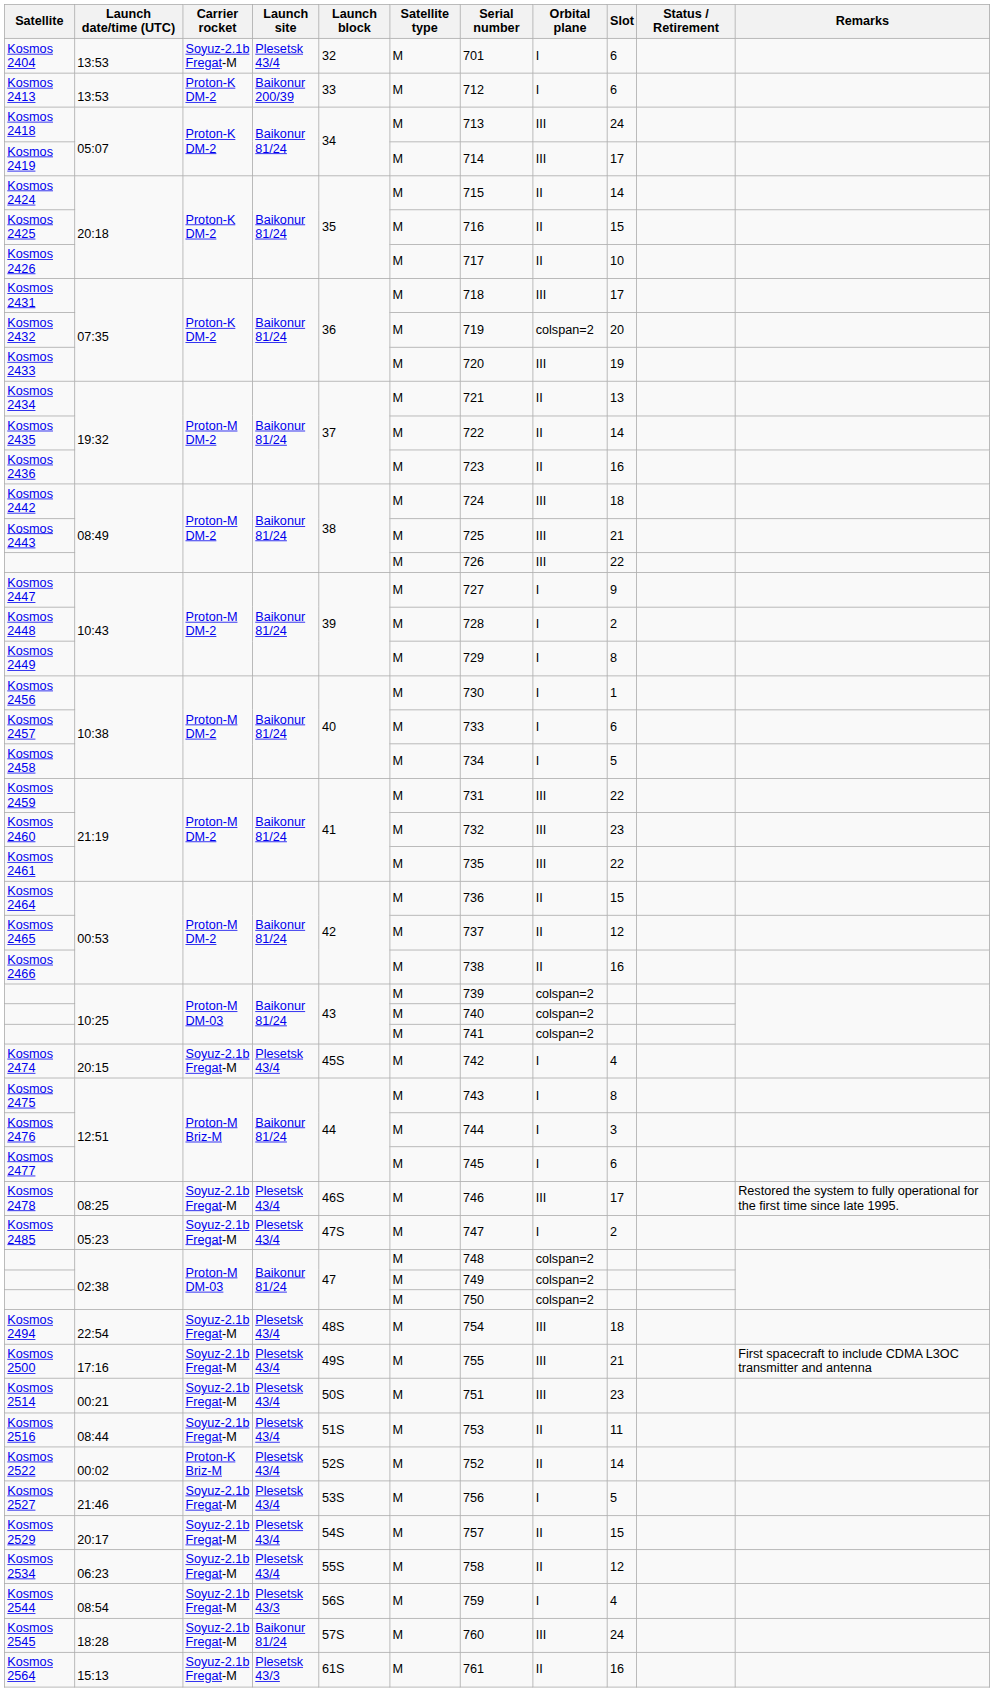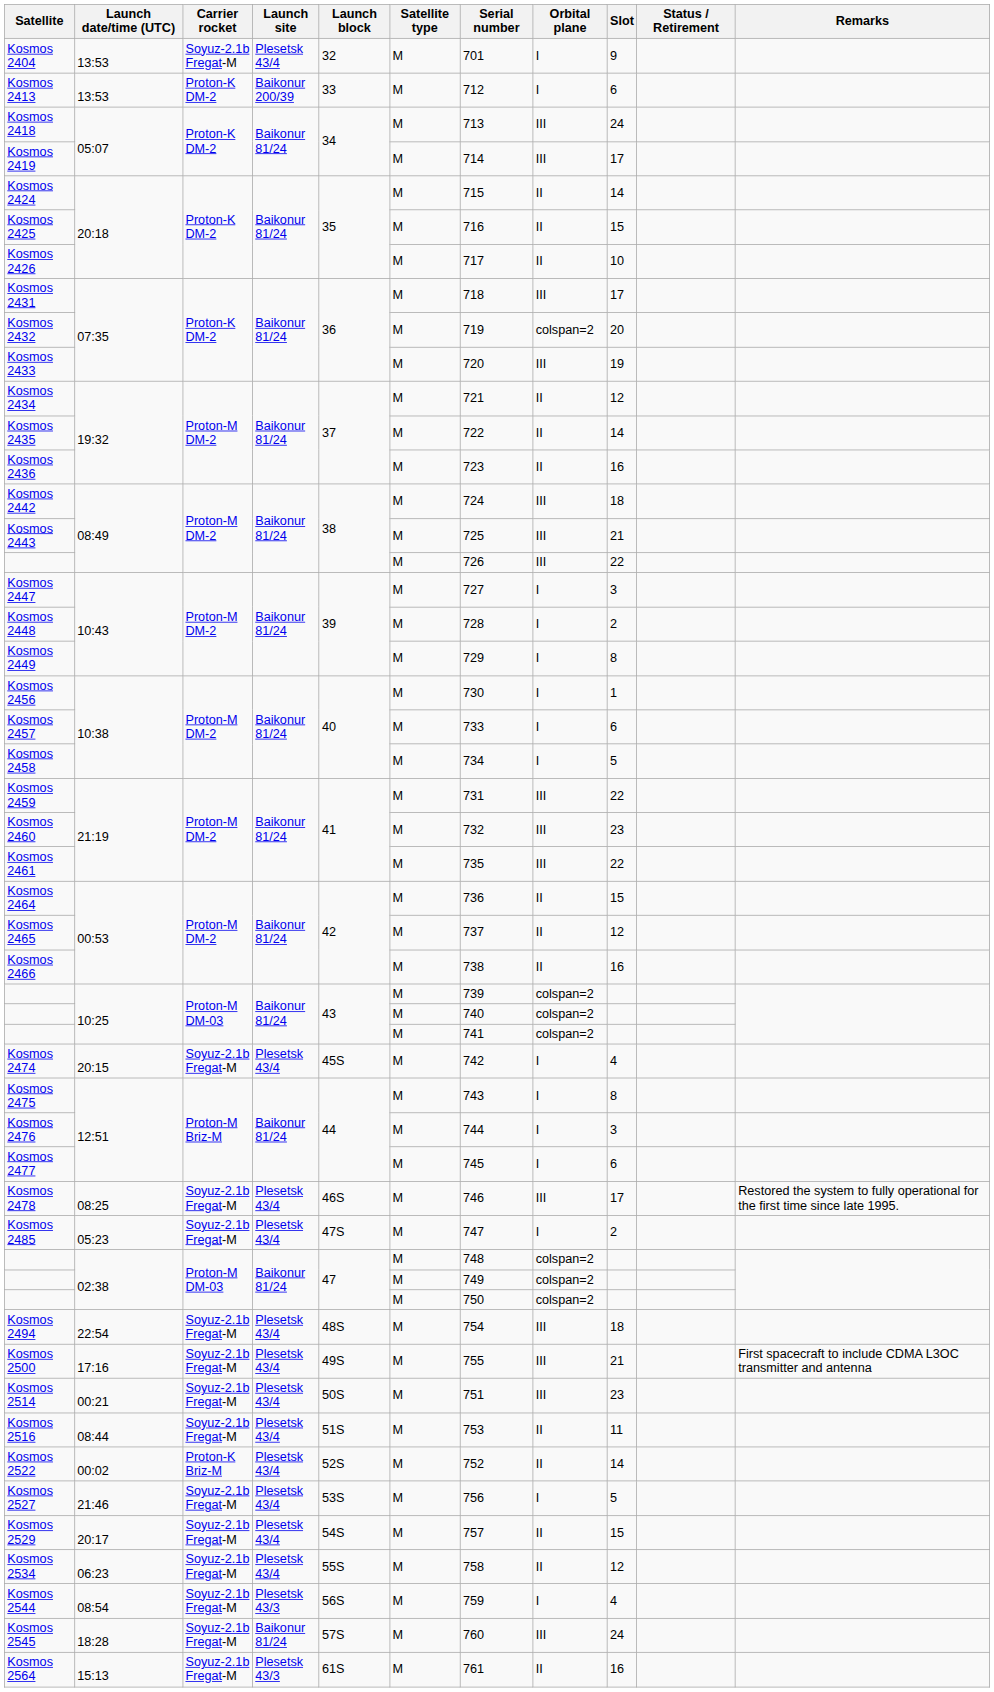(613, 55) 6 -> (613, 55) 9
(617, 398) 13 -> (617, 398) 12
(613, 589) 9 -> (613, 589) 3
